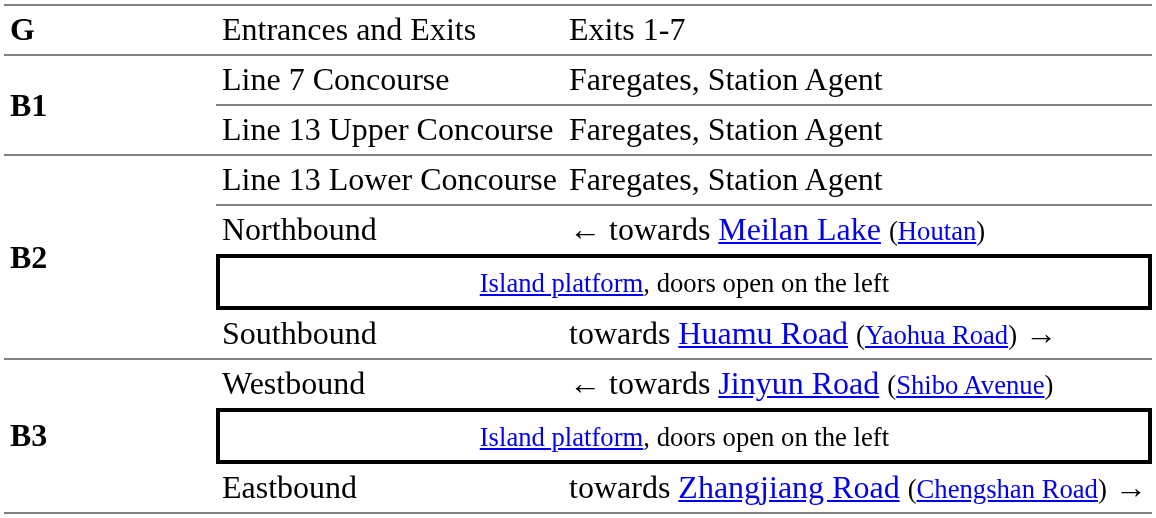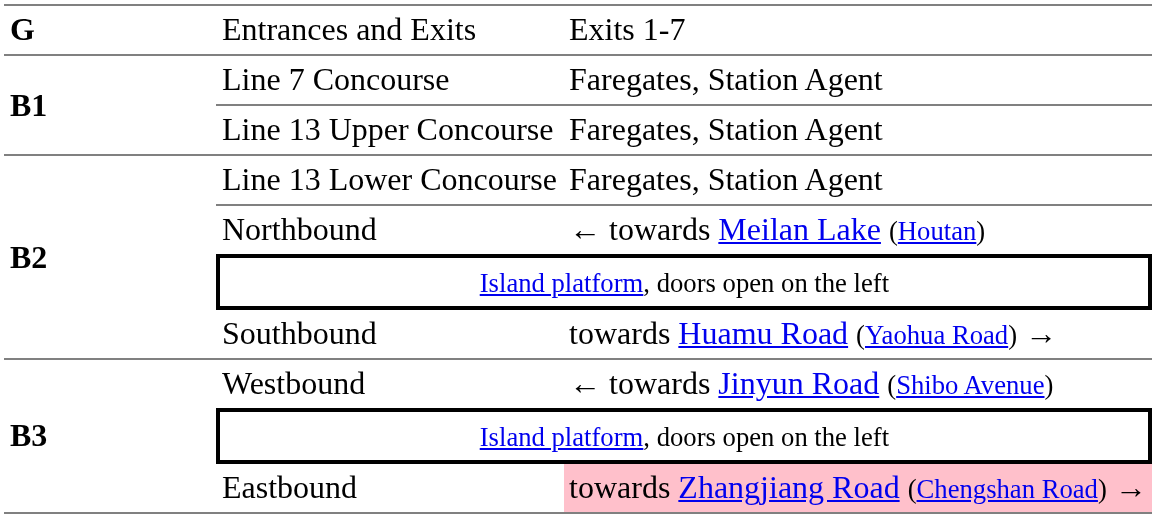(858, 487) no background -> (858, 487) pink background
